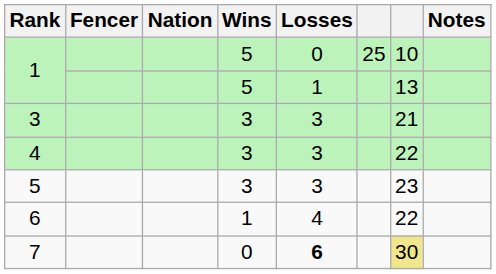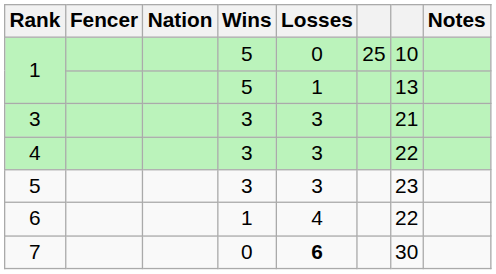(407, 251) khaki background -> (407, 251) no background
